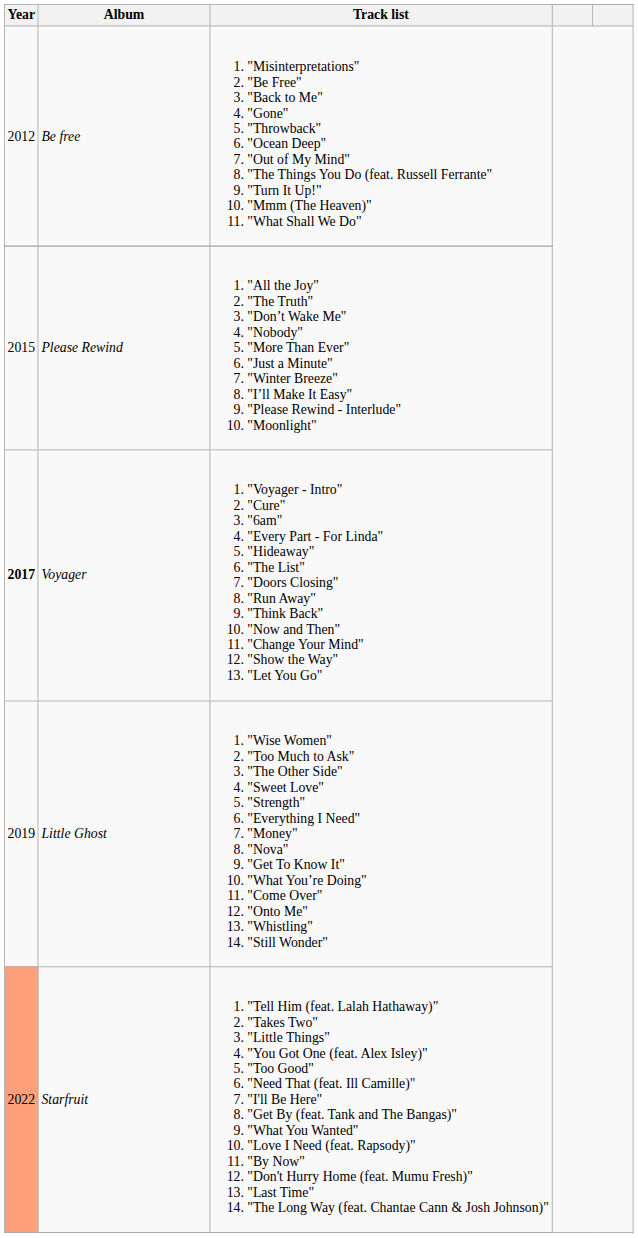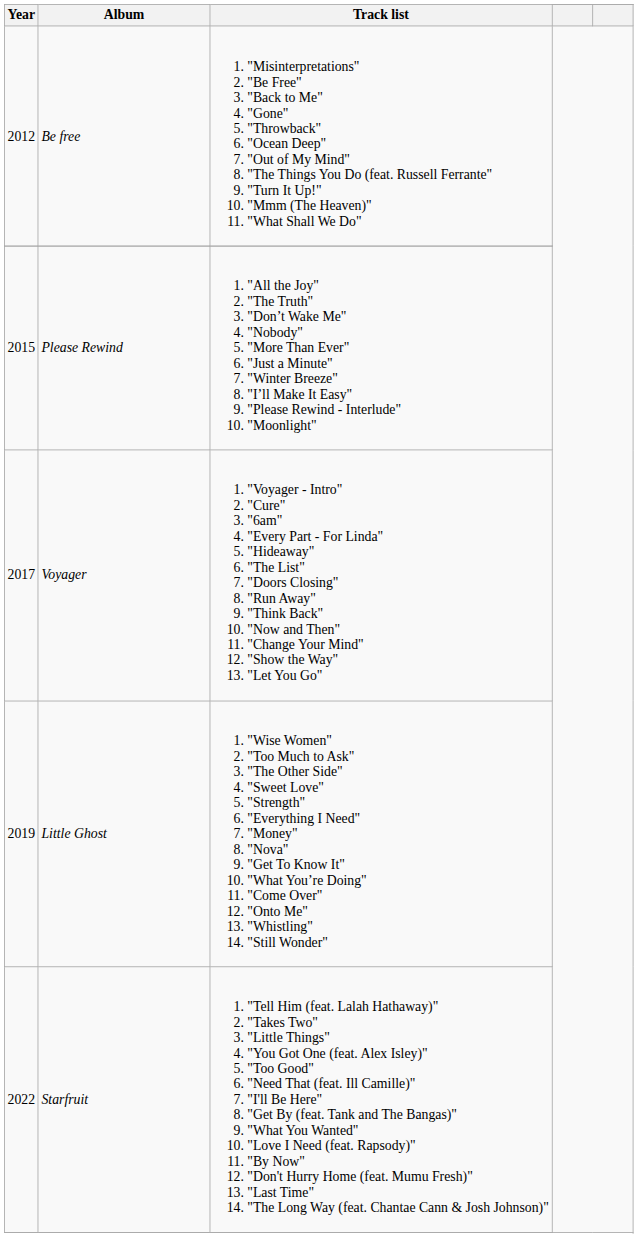(21, 575) bold -> (21, 575) normal
(21, 1099) lightsalmon background -> (21, 1099) no background
